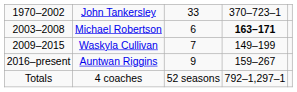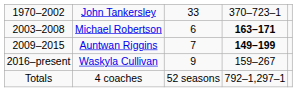(118, 45) Waskyla Cullivan -> (118, 45) Auntwan Riggins
(255, 45) normal -> (255, 45) bold
(118, 62) Auntwan Riggins -> (118, 62) Waskyla Cullivan
